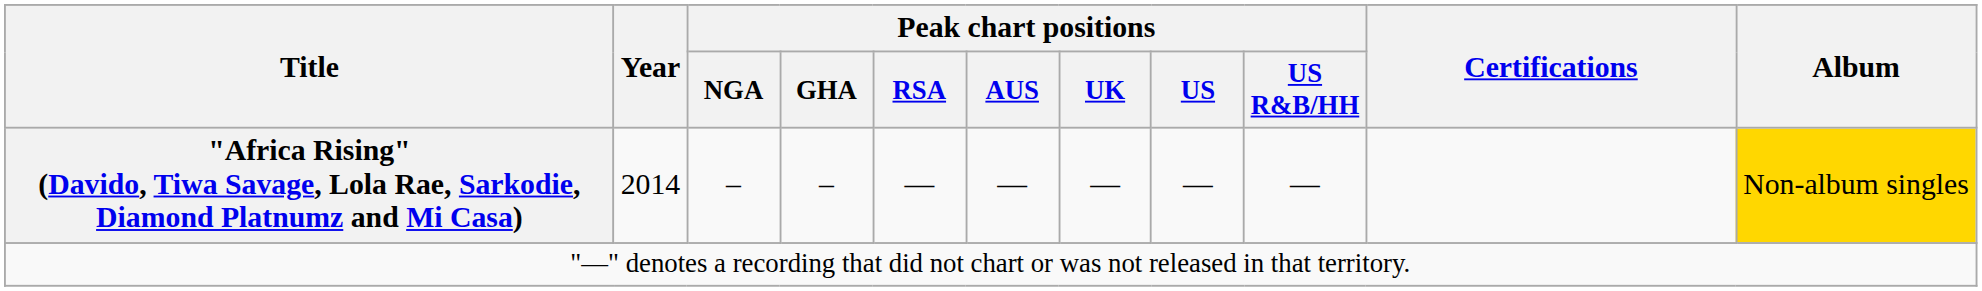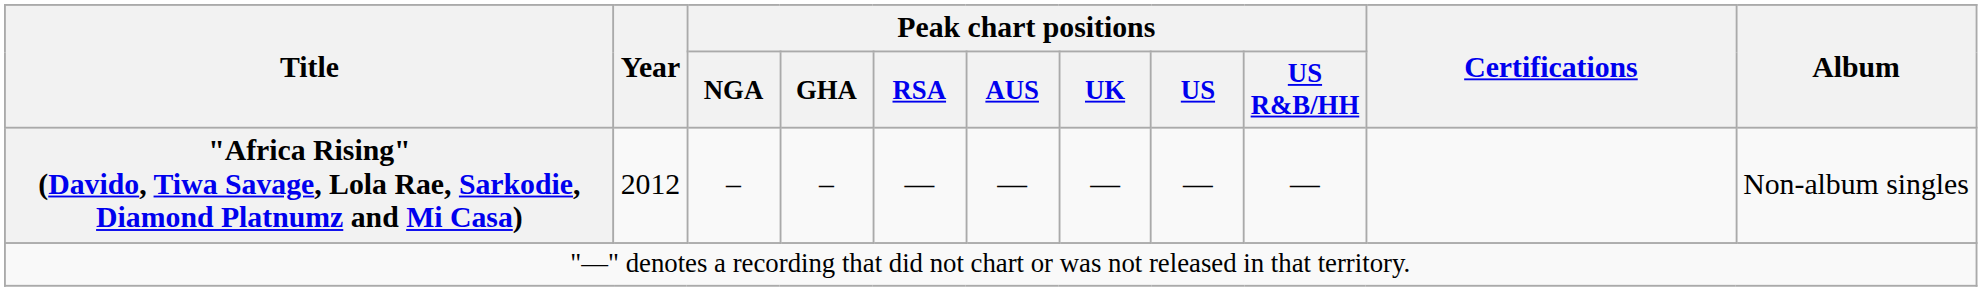(650, 184) 2014 -> (650, 184) 2012
(1856, 184) gold background -> (1856, 184) no background
